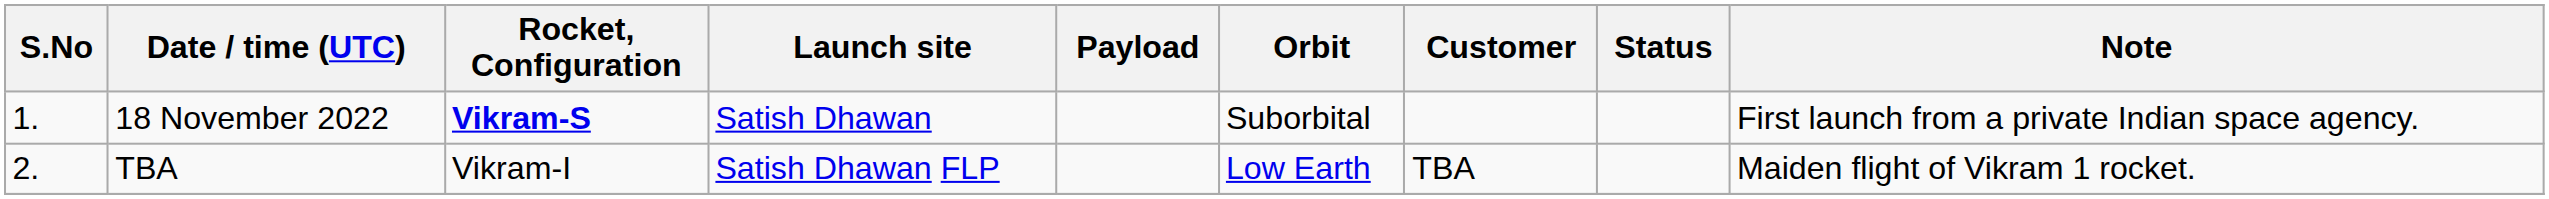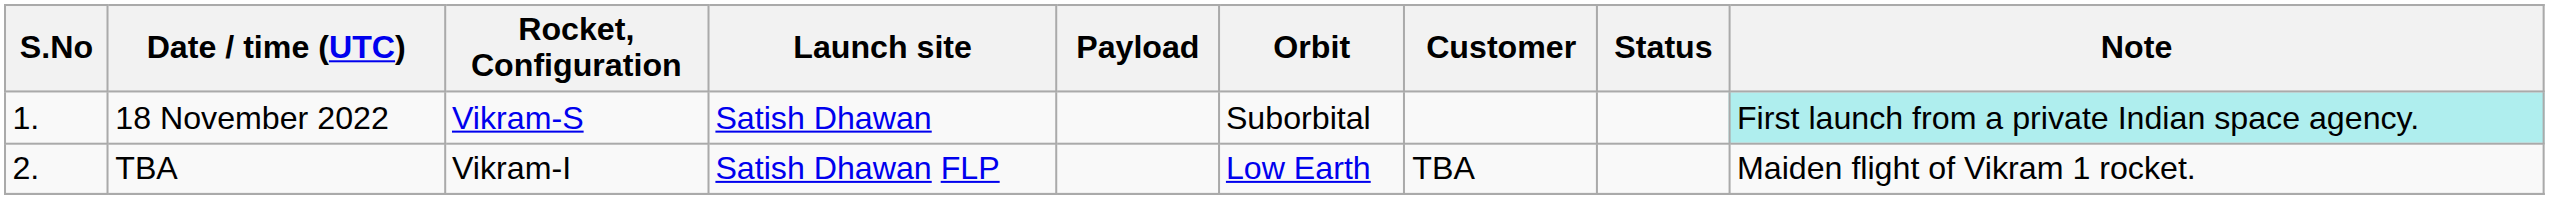(521, 117) bold -> (518, 117) normal
(2078, 117) no background -> (2078, 117) paleturquoise background
